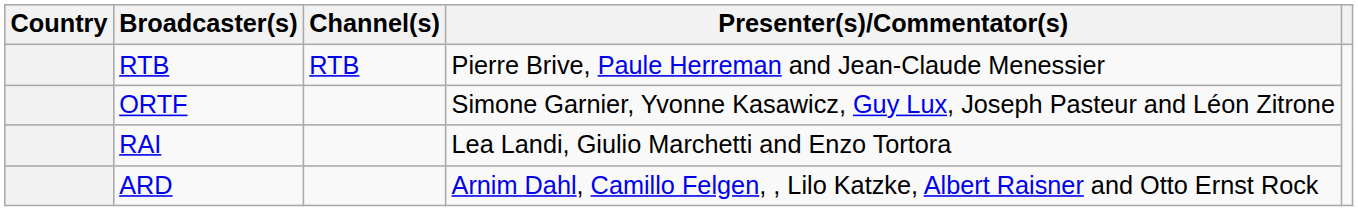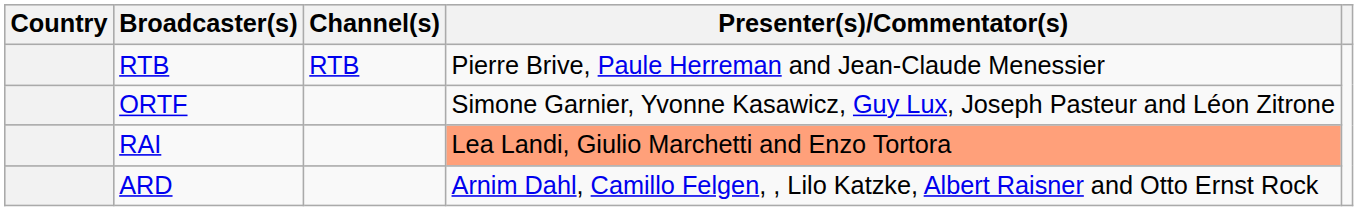(701, 144) no background -> (701, 144) lightsalmon background
